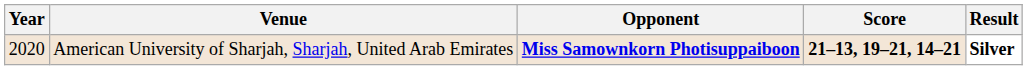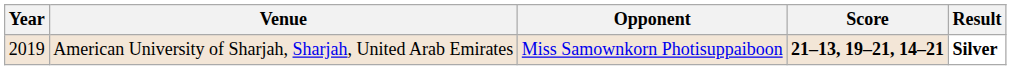(27, 49) 2020 -> (27, 49) 2019
(661, 49) bold -> (652, 49) normal
